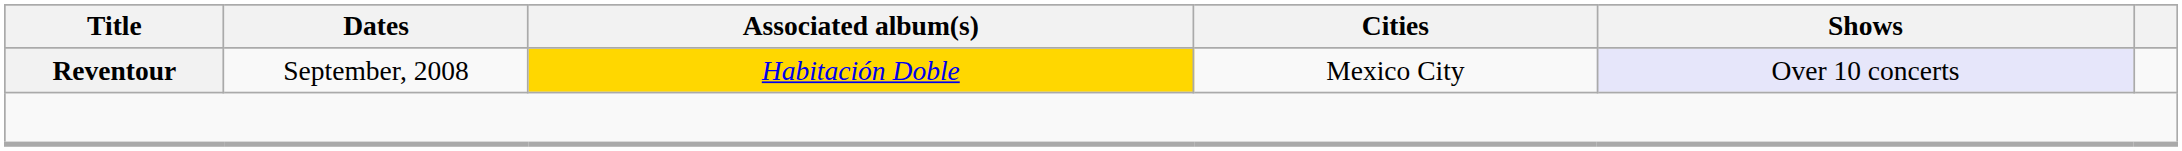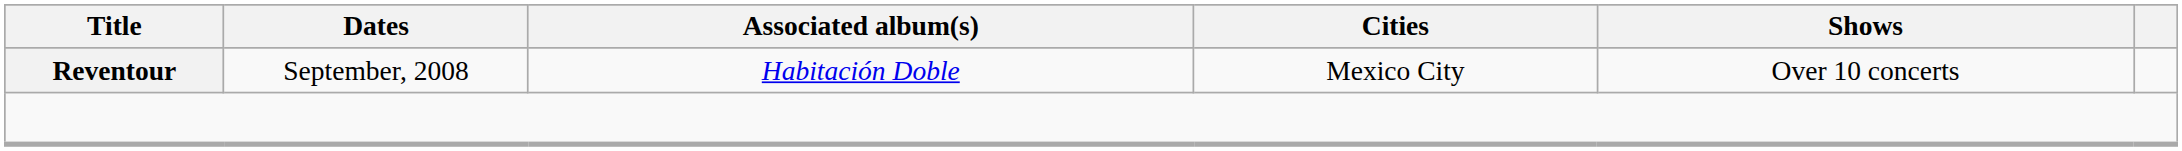(861, 69) gold background -> (861, 69) no background
(1866, 69) lavender background -> (1866, 69) no background
